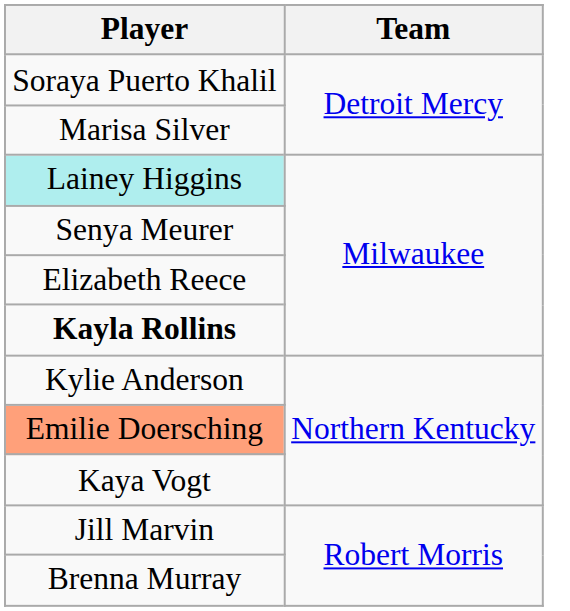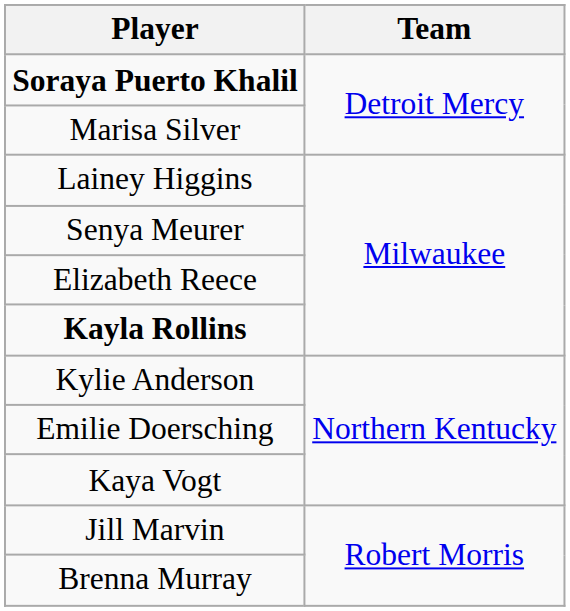(144, 79) normal -> (155, 79) bold
(144, 179) paleturquoise background -> (155, 179) no background
(144, 429) lightsalmon background -> (155, 429) no background
